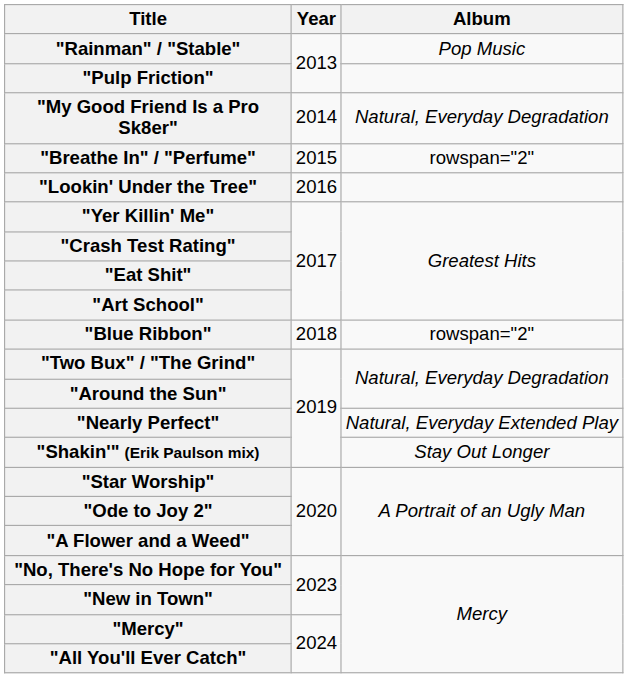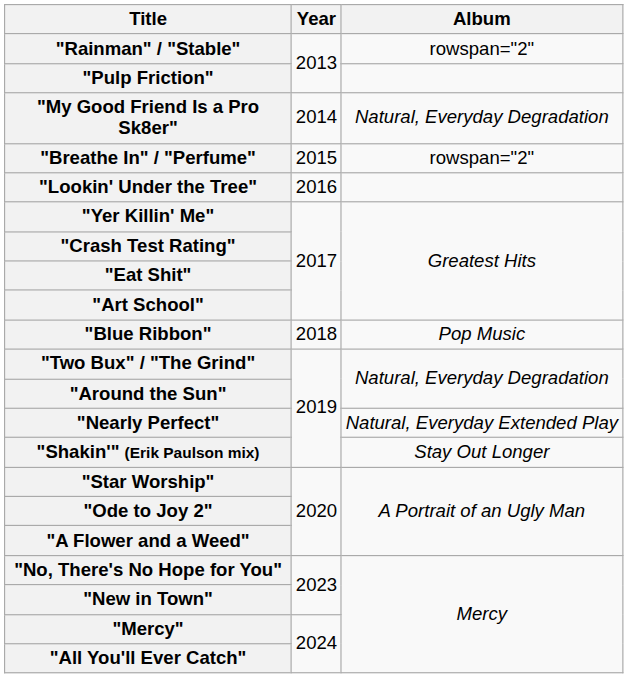(482, 48) Pop Music -> (482, 48) rowspan="2"
(482, 334) rowspan="2" -> (482, 334) Pop Music
